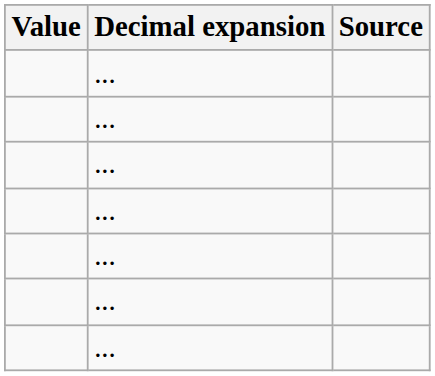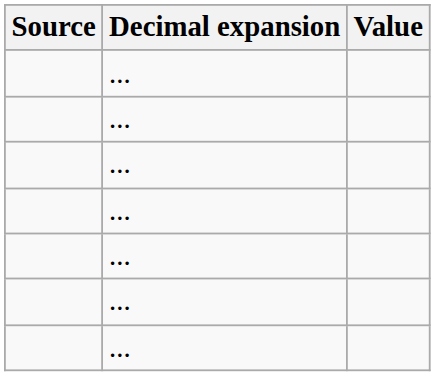columns swapped: (46, 27) <-> (381, 27)
